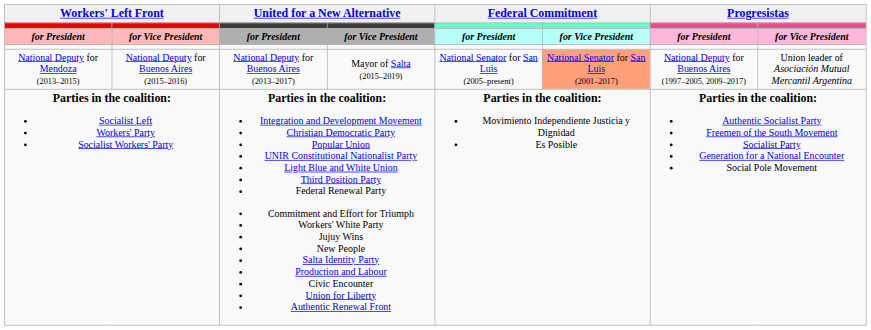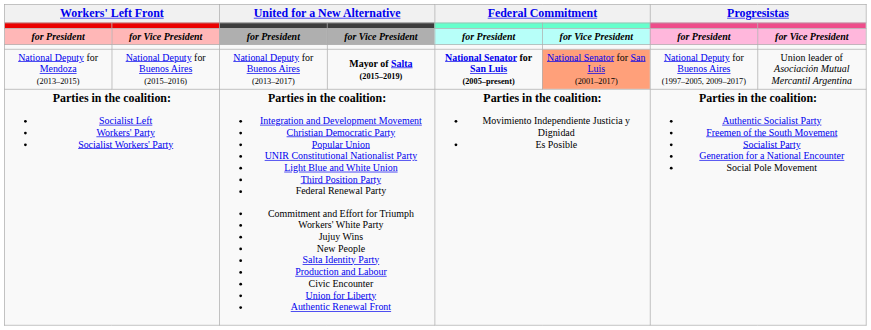(381, 69) normal -> (381, 69) bold
(489, 69) normal -> (489, 69) bold
